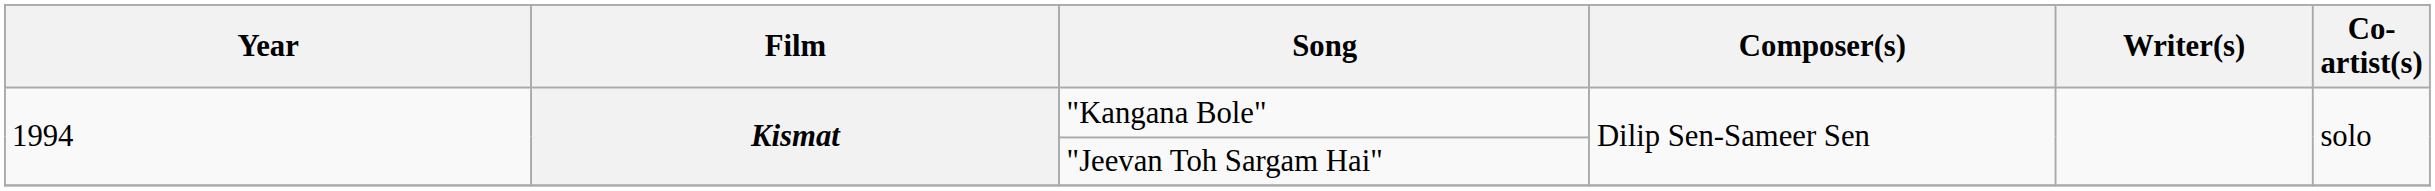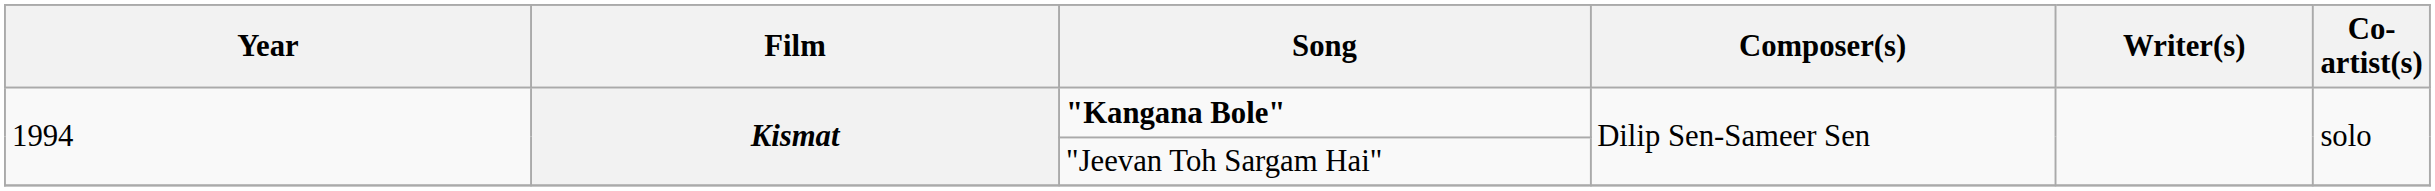(1167, 112) normal -> (1176, 112) bold
